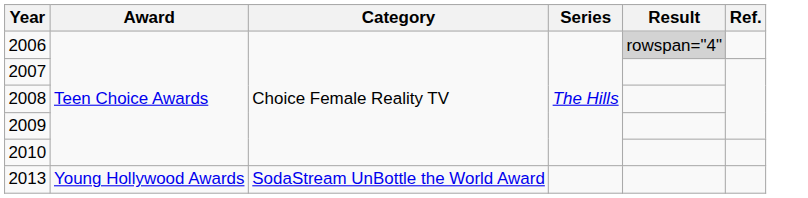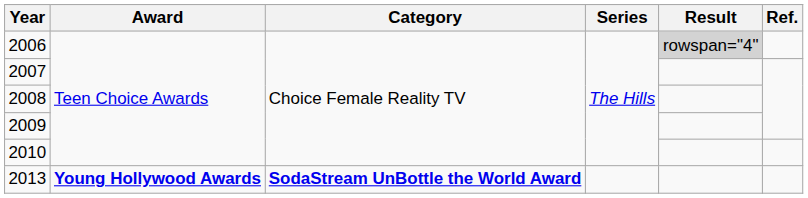(149, 179) normal -> (157, 179) bold
(399, 179) normal -> (425, 179) bold
